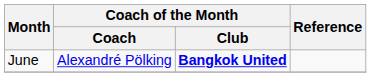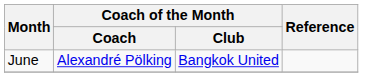(233, 60) bold -> (229, 60) normal
